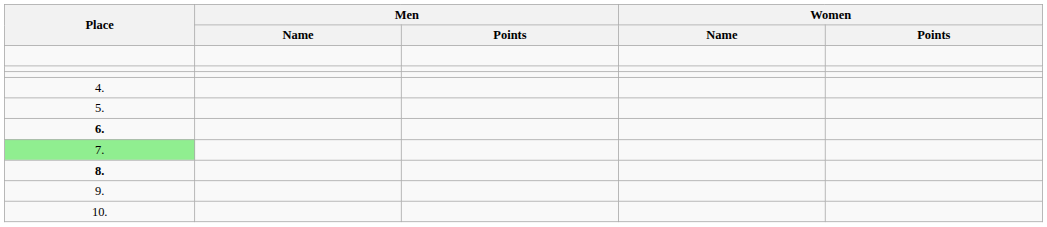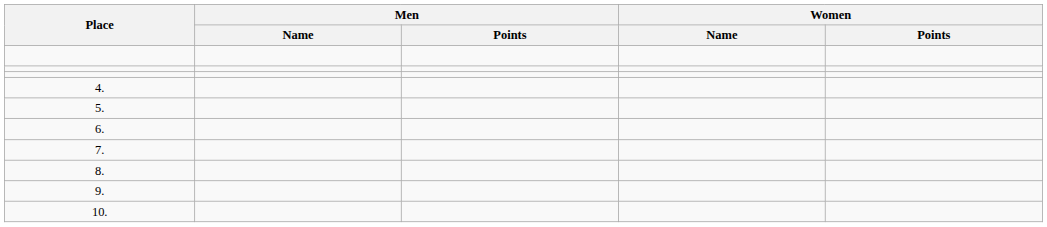(100, 129) bold -> (100, 129) normal
(100, 149) lightgreen background -> (100, 149) no background
(100, 170) bold -> (100, 170) normal
